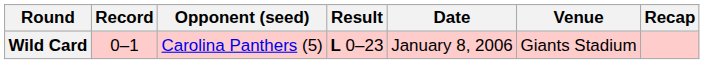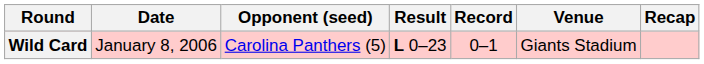columns swapped: (452, 17) <-> (124, 17)
